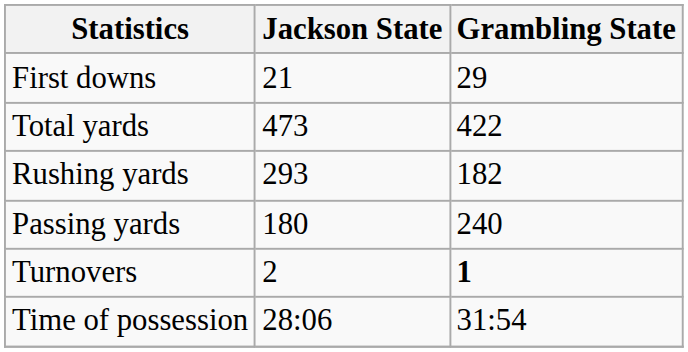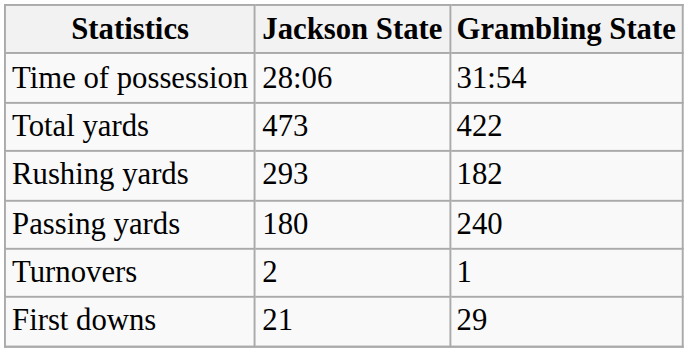rows swapped: (84, 77) <-> (130, 321)
(464, 272) bold -> (464, 272) normal
